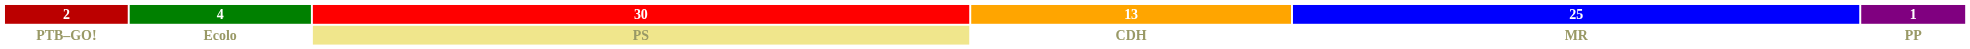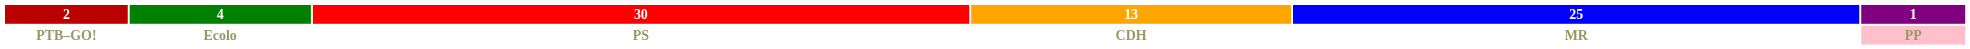(641, 35) khaki background -> (641, 35) no background
(1913, 35) no background -> (1913, 35) pink background
